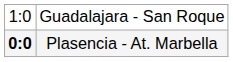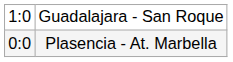(20, 43) bold -> (20, 43) normal
